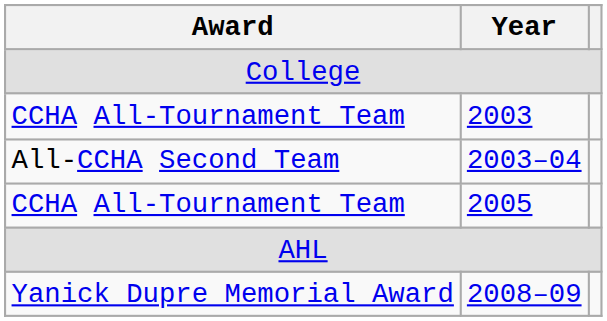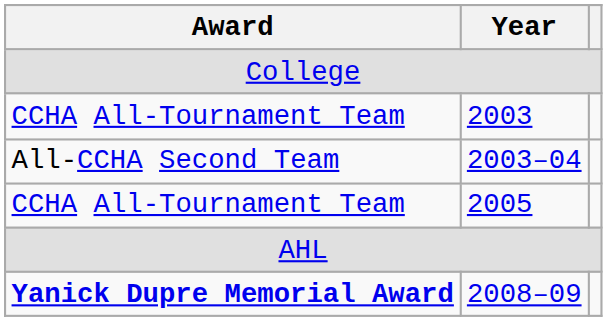(233, 294) normal -> (233, 294) bold
